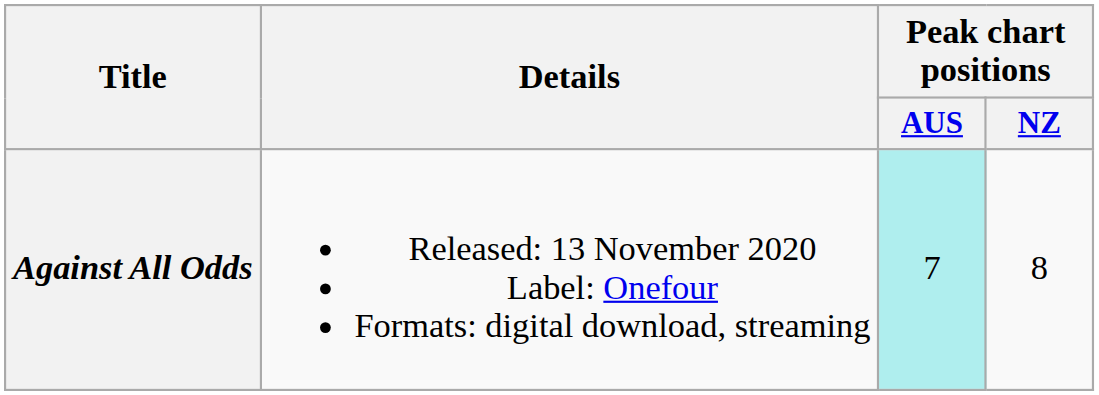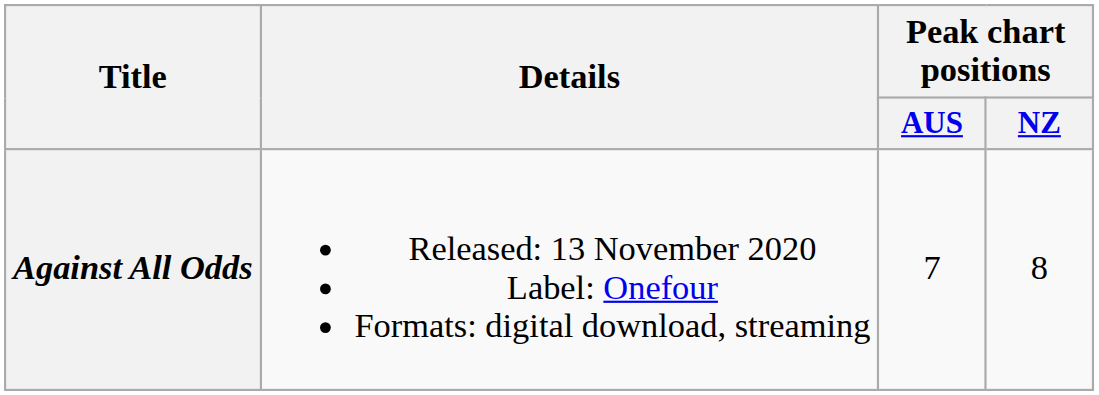(932, 268) paleturquoise background -> (932, 268) no background
